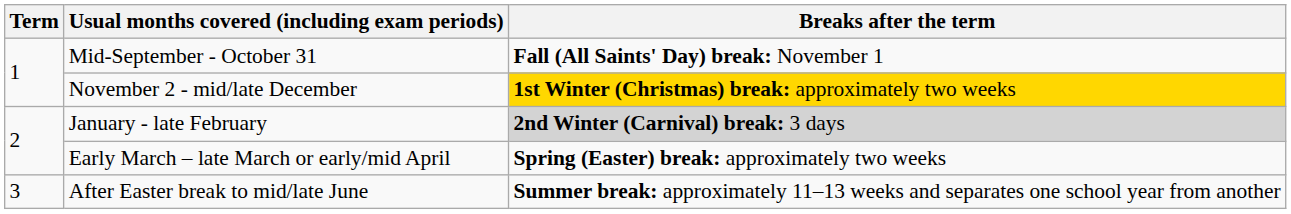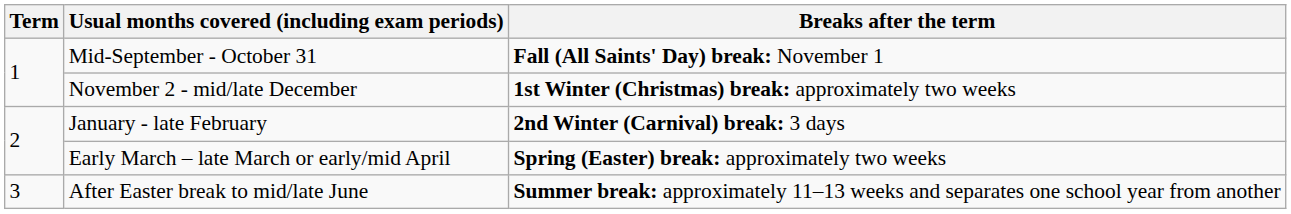(765, 89) gold background -> (765, 89) no background
(679, 123) lightgrey background -> (679, 123) no background
